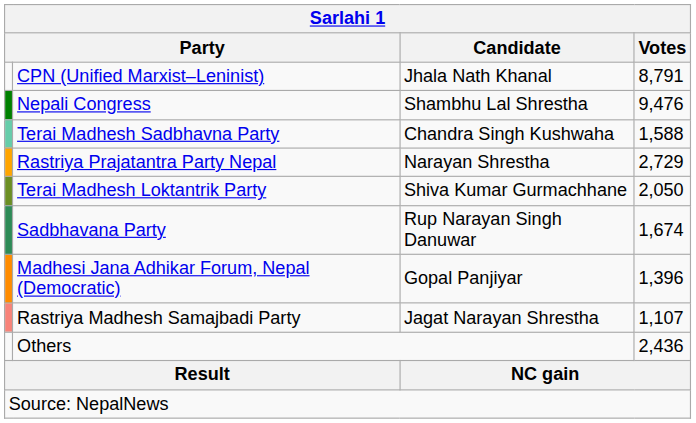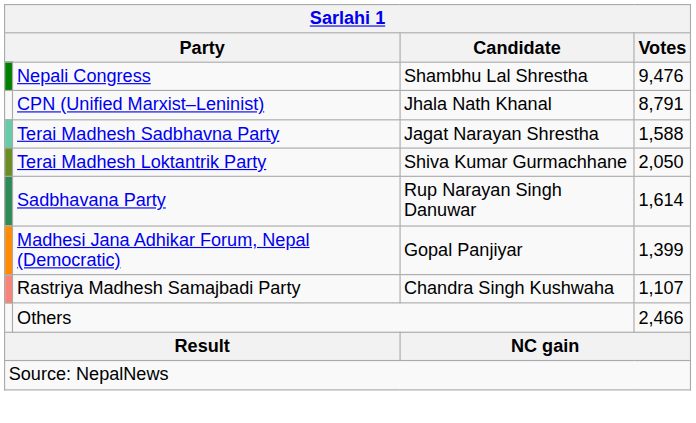rows swapped: (84, 104) <-> (141, 76)
(509, 133) Chandra Singh Kushwaha -> (501, 133) Jagat Narayan Shrestha
- row: (147, 162)
(661, 229) 1,674 -> (661, 201) 1,614
(661, 278) 1,396 -> (661, 250) 1,399
(501, 317) Jagat Narayan Shrestha -> (509, 288) Chandra Singh Kushwaha
(661, 346) 2,436 -> (661, 317) 2,466
